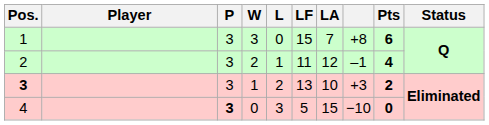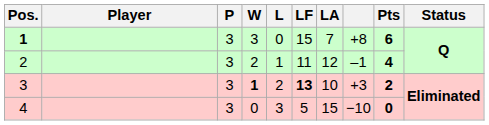(23, 39) normal -> (23, 39) bold
(23, 85) bold -> (23, 85) normal
(254, 85) normal -> (254, 85) bold
(304, 85) normal -> (304, 85) bold
(229, 108) bold -> (229, 108) normal
